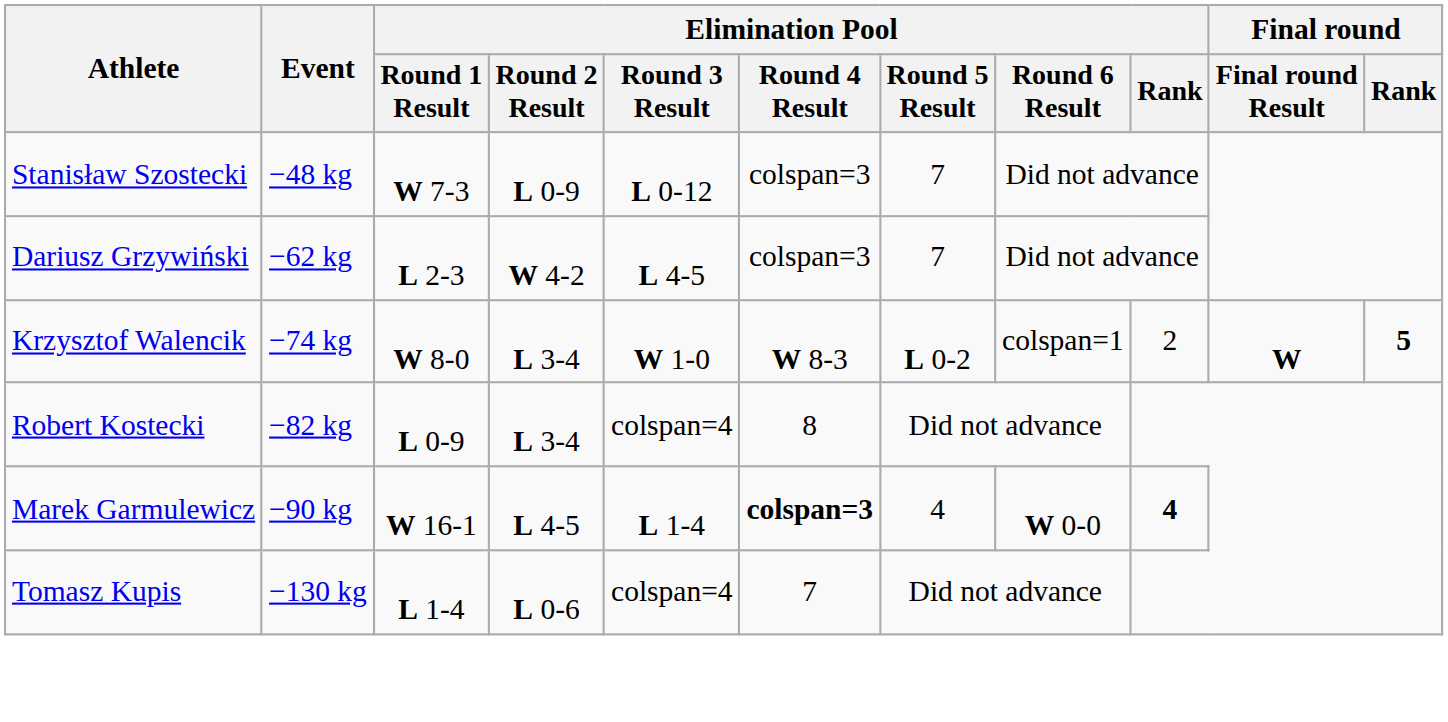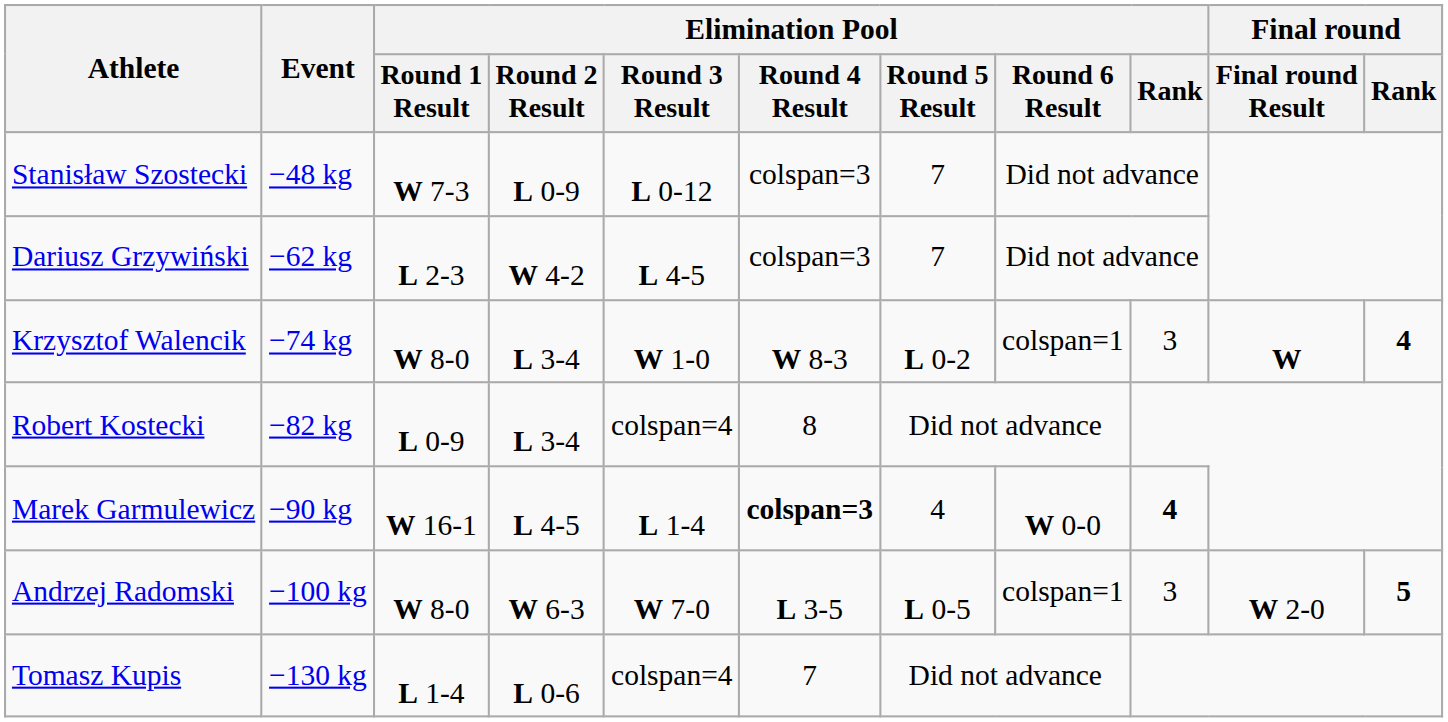(1170, 341) 2 -> (1170, 341) 3
(1404, 341) 5 -> (1404, 341) 4
+ row: (123, 591)
